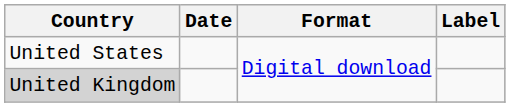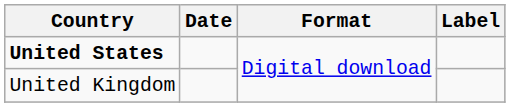(87, 53) normal -> (87, 53) bold
(92, 85) lightgrey background -> (92, 85) no background
